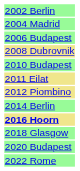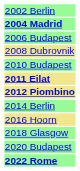(32, 24) normal -> (34, 24) bold
(27, 78) normal -> (27, 78) bold
(38, 92) normal -> (40, 92) bold
(32, 119) bold -> (31, 119) normal
(31, 160) normal -> (31, 160) bold
